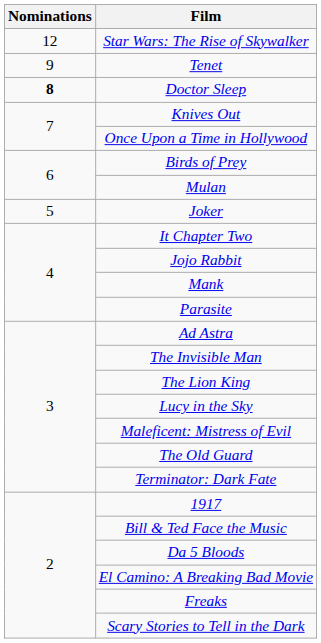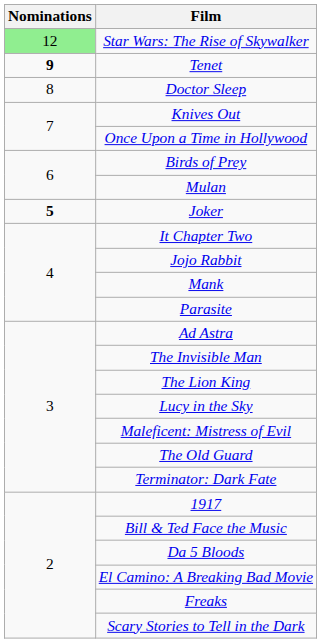(50, 41) no background -> (50, 41) lightgreen background
(50, 65) normal -> (50, 65) bold
(50, 89) bold -> (50, 89) normal
(50, 211) normal -> (50, 211) bold
